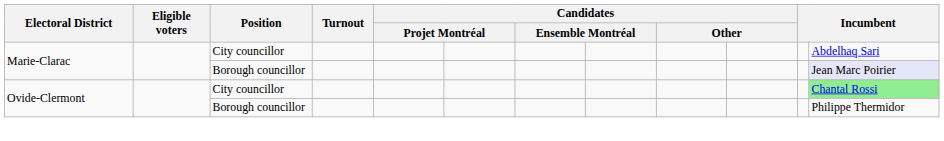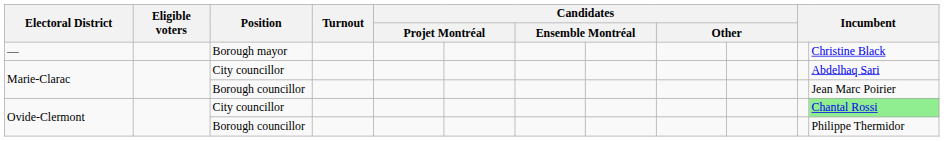+ row: (13, 51)
(854, 70) lavender background -> (854, 88) no background
